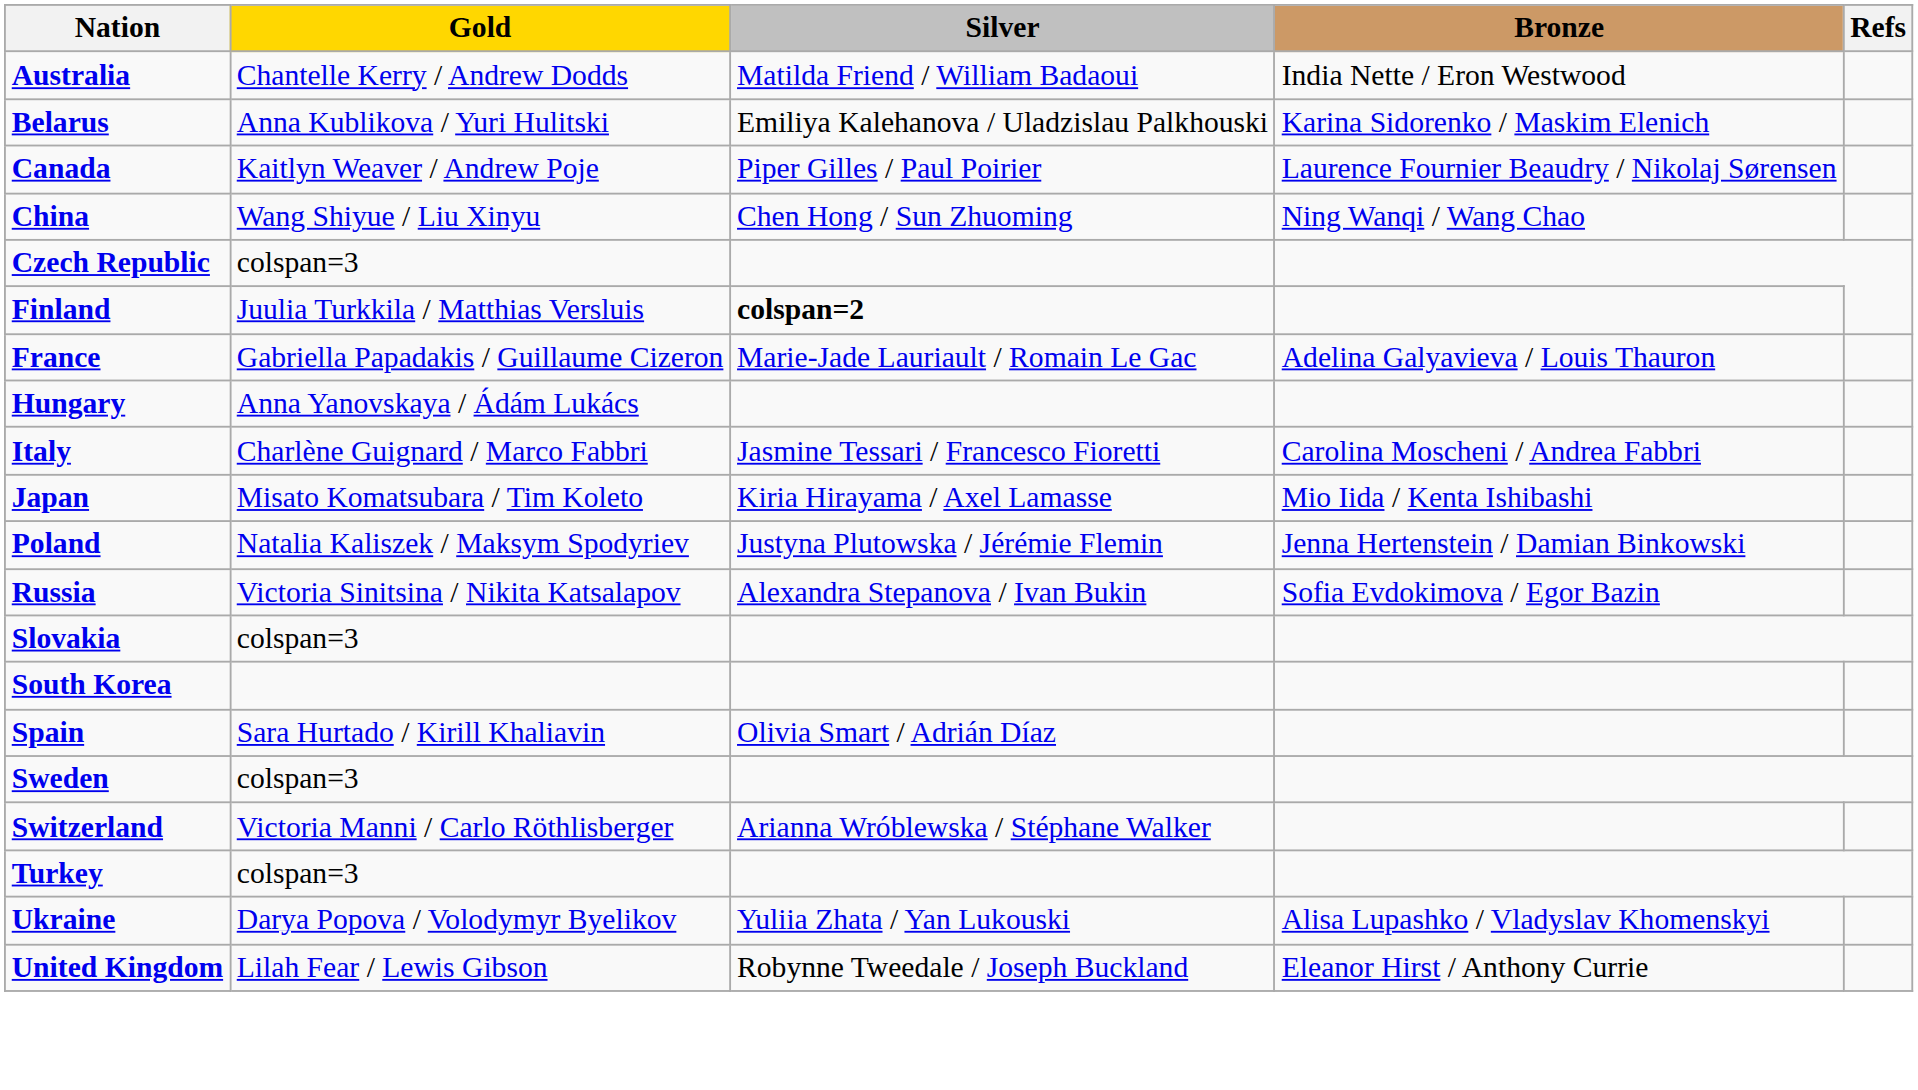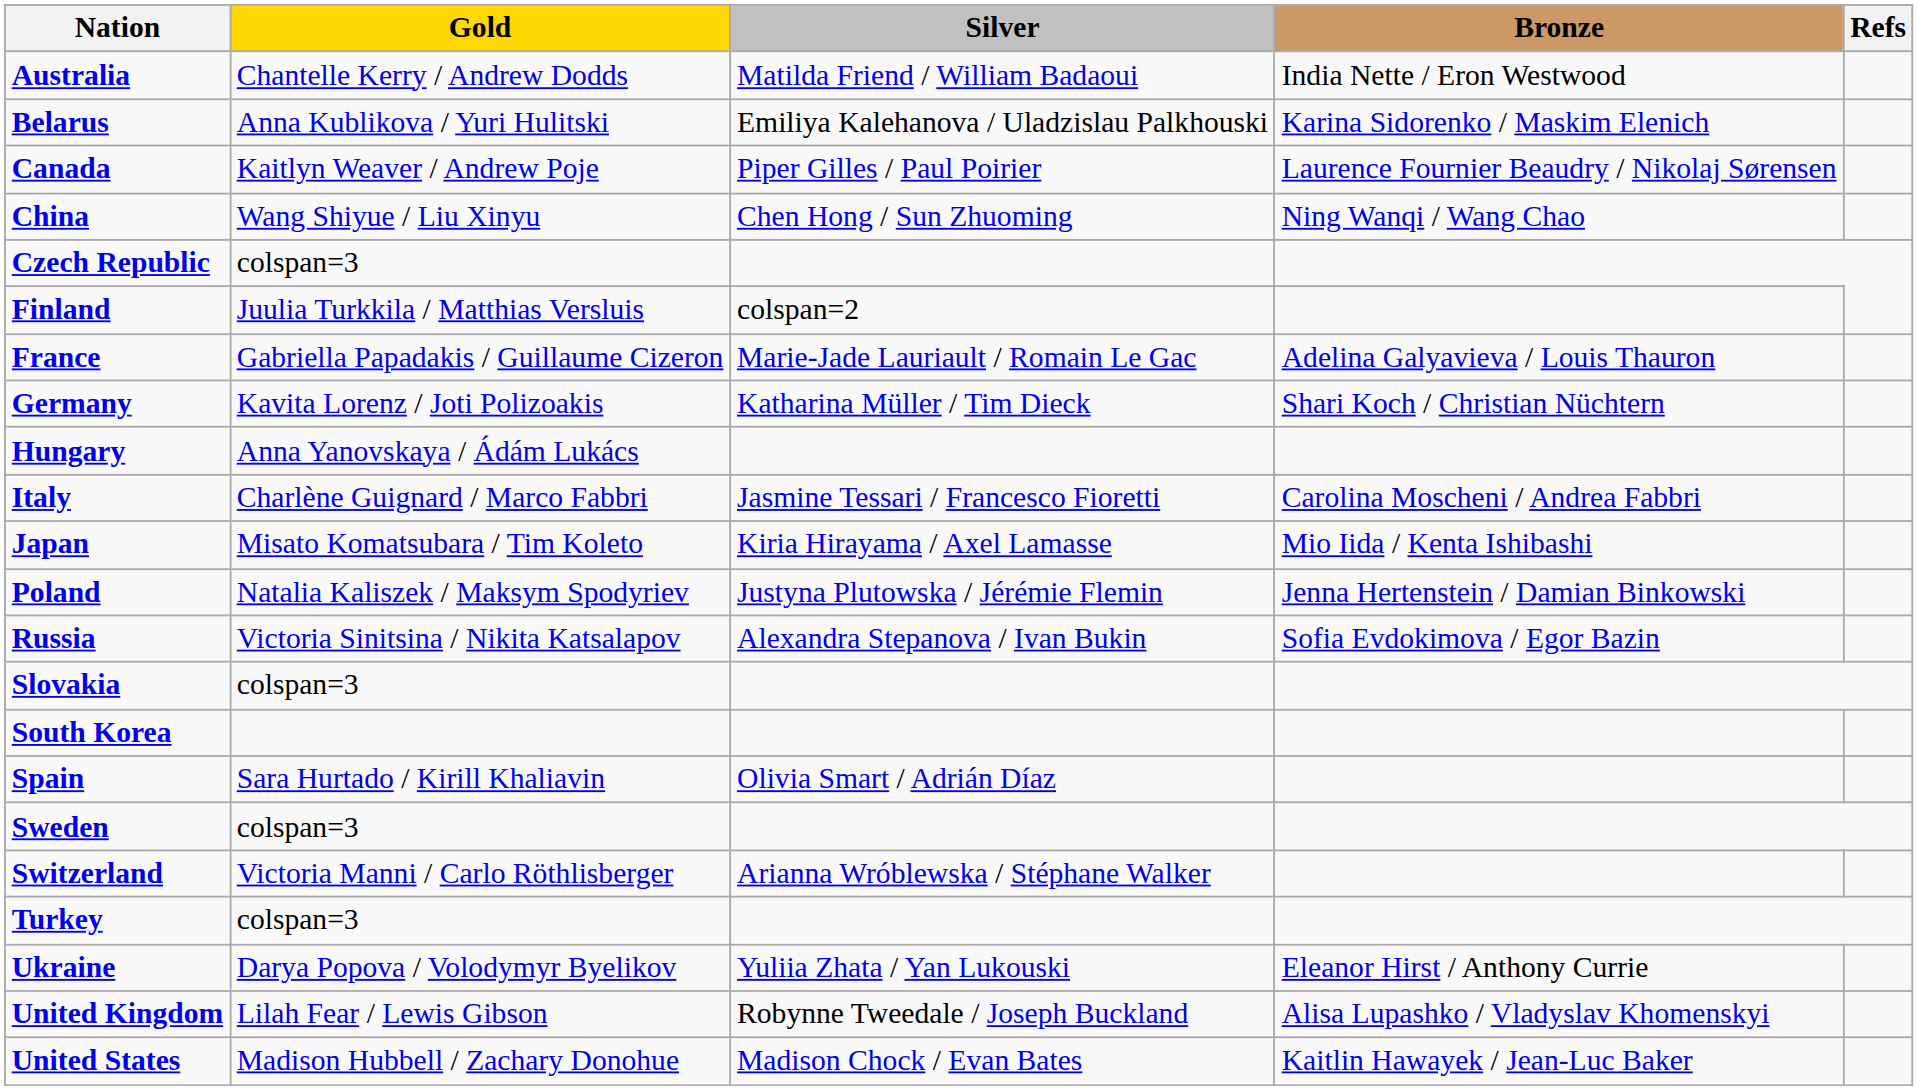(801, 309) bold -> (798, 309) normal
+ row: (72, 403)
(1526, 919) Alisa Lupashko / Vladyslav Khomenskyi -> (1465, 966) Eleanor Hirst / Anthony Currie
(1465, 966) Eleanor Hirst / Anthony Currie -> (1526, 1013) Alisa Lupashko / Vladyslav Khomenskyi
+ row: (96, 1060)
